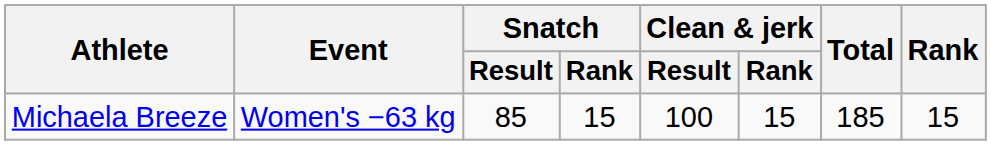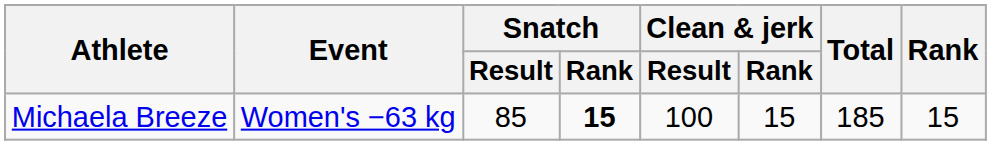(599, 117) normal -> (599, 117) bold
